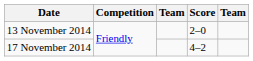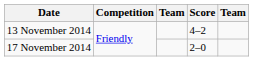(198, 30) 2–0 -> (198, 30) 4–2
(198, 47) 4–2 -> (198, 47) 2–0
